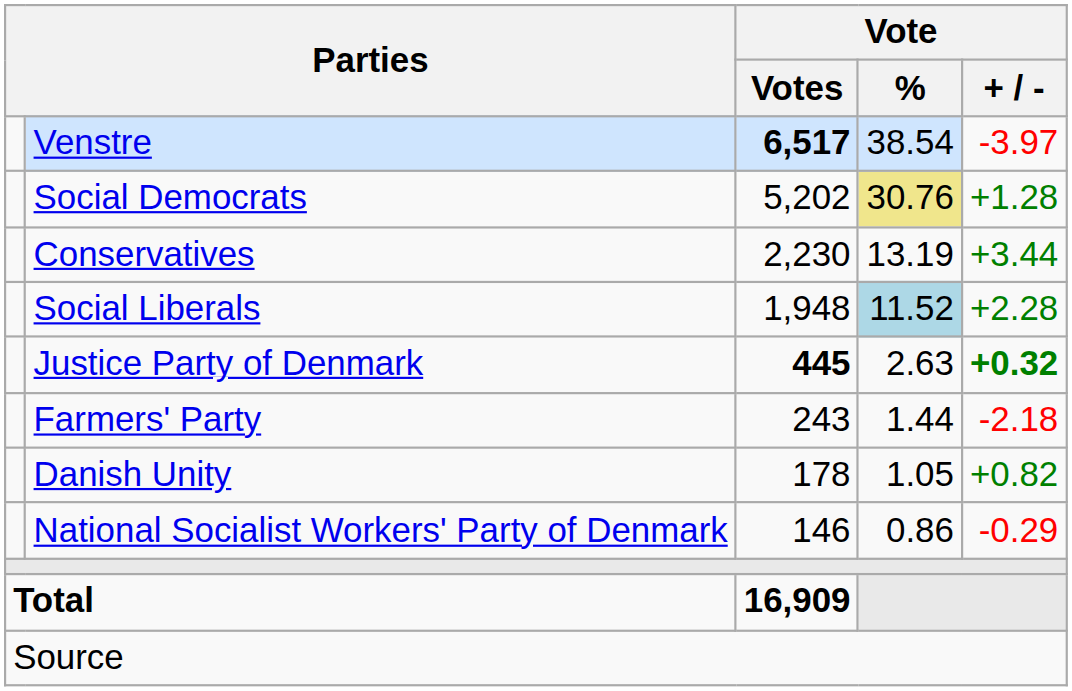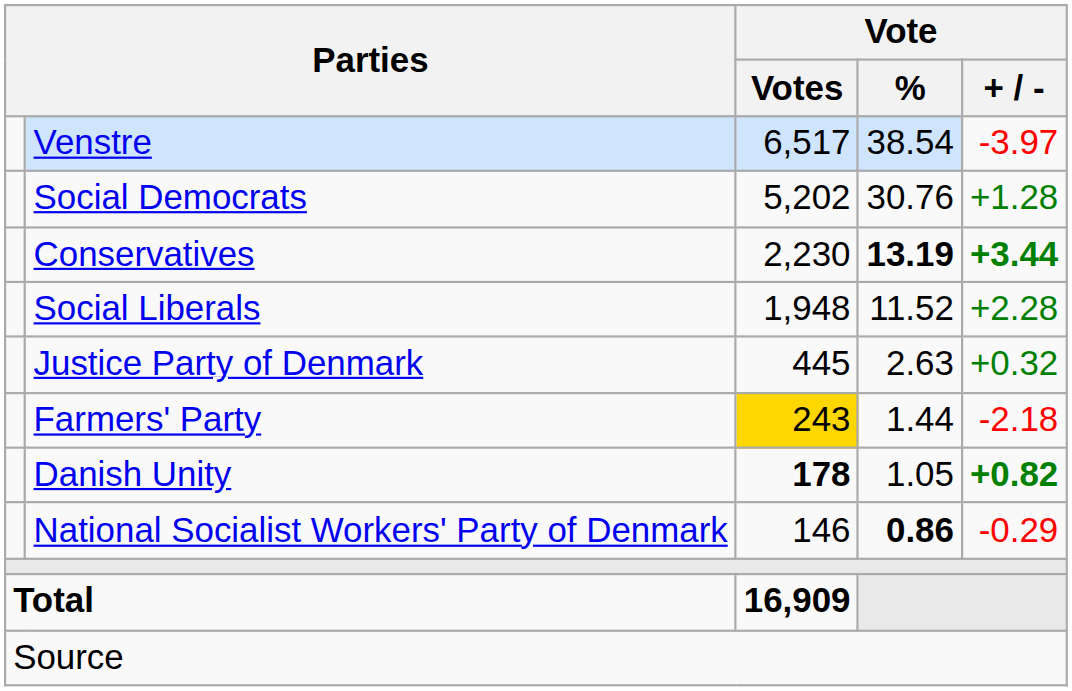(807, 142) bold -> (807, 142) normal
(910, 198) khaki background -> (910, 198) no background
(910, 253) normal -> (910, 253) bold
(1014, 253) normal -> (1014, 253) bold
(912, 308) lightblue background -> (912, 308) no background
(821, 364) bold -> (821, 364) normal
(1014, 364) bold -> (1014, 364) normal
(821, 419) no background -> (821, 419) gold background
(821, 474) normal -> (821, 474) bold
(1014, 474) normal -> (1014, 474) bold
(920, 530) normal -> (920, 530) bold
